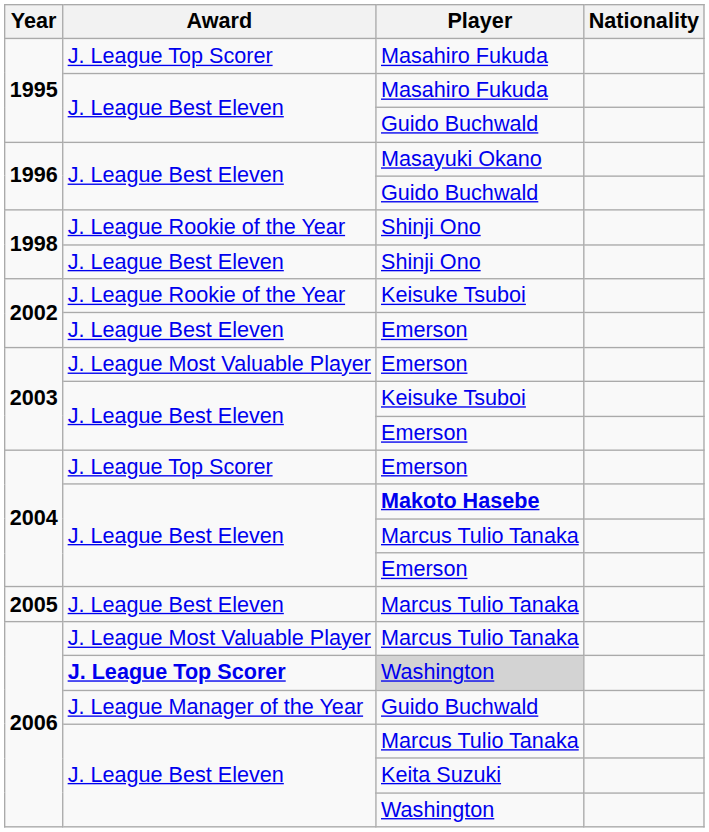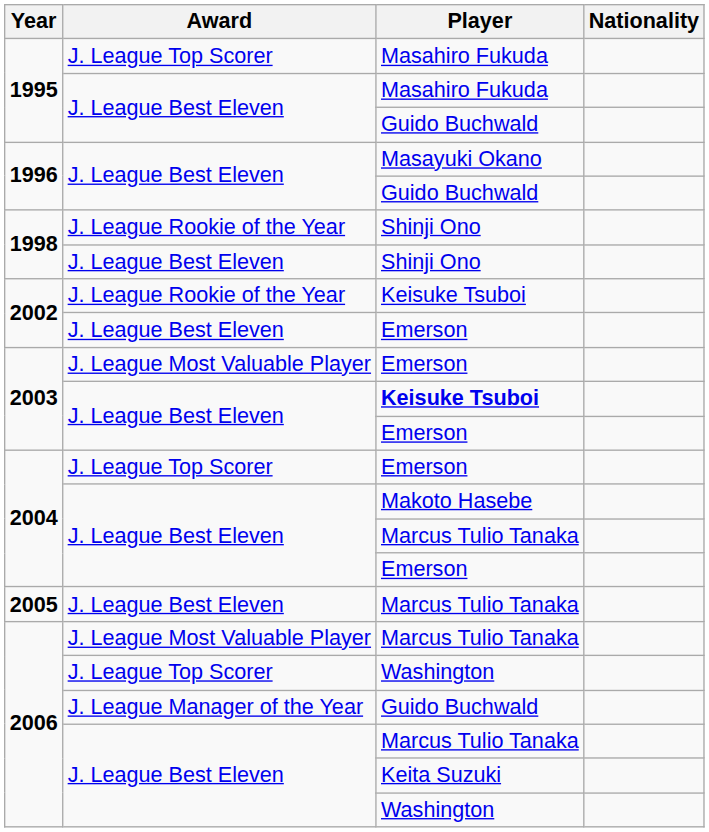(453, 398) normal -> (460, 398) bold
(460, 501) bold -> (457, 501) normal
(177, 672) bold -> (170, 672) normal
(438, 672) lightgrey background -> (438, 672) no background
